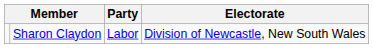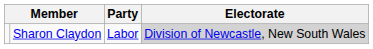(255, 33) no background -> (255, 33) lightgrey background
